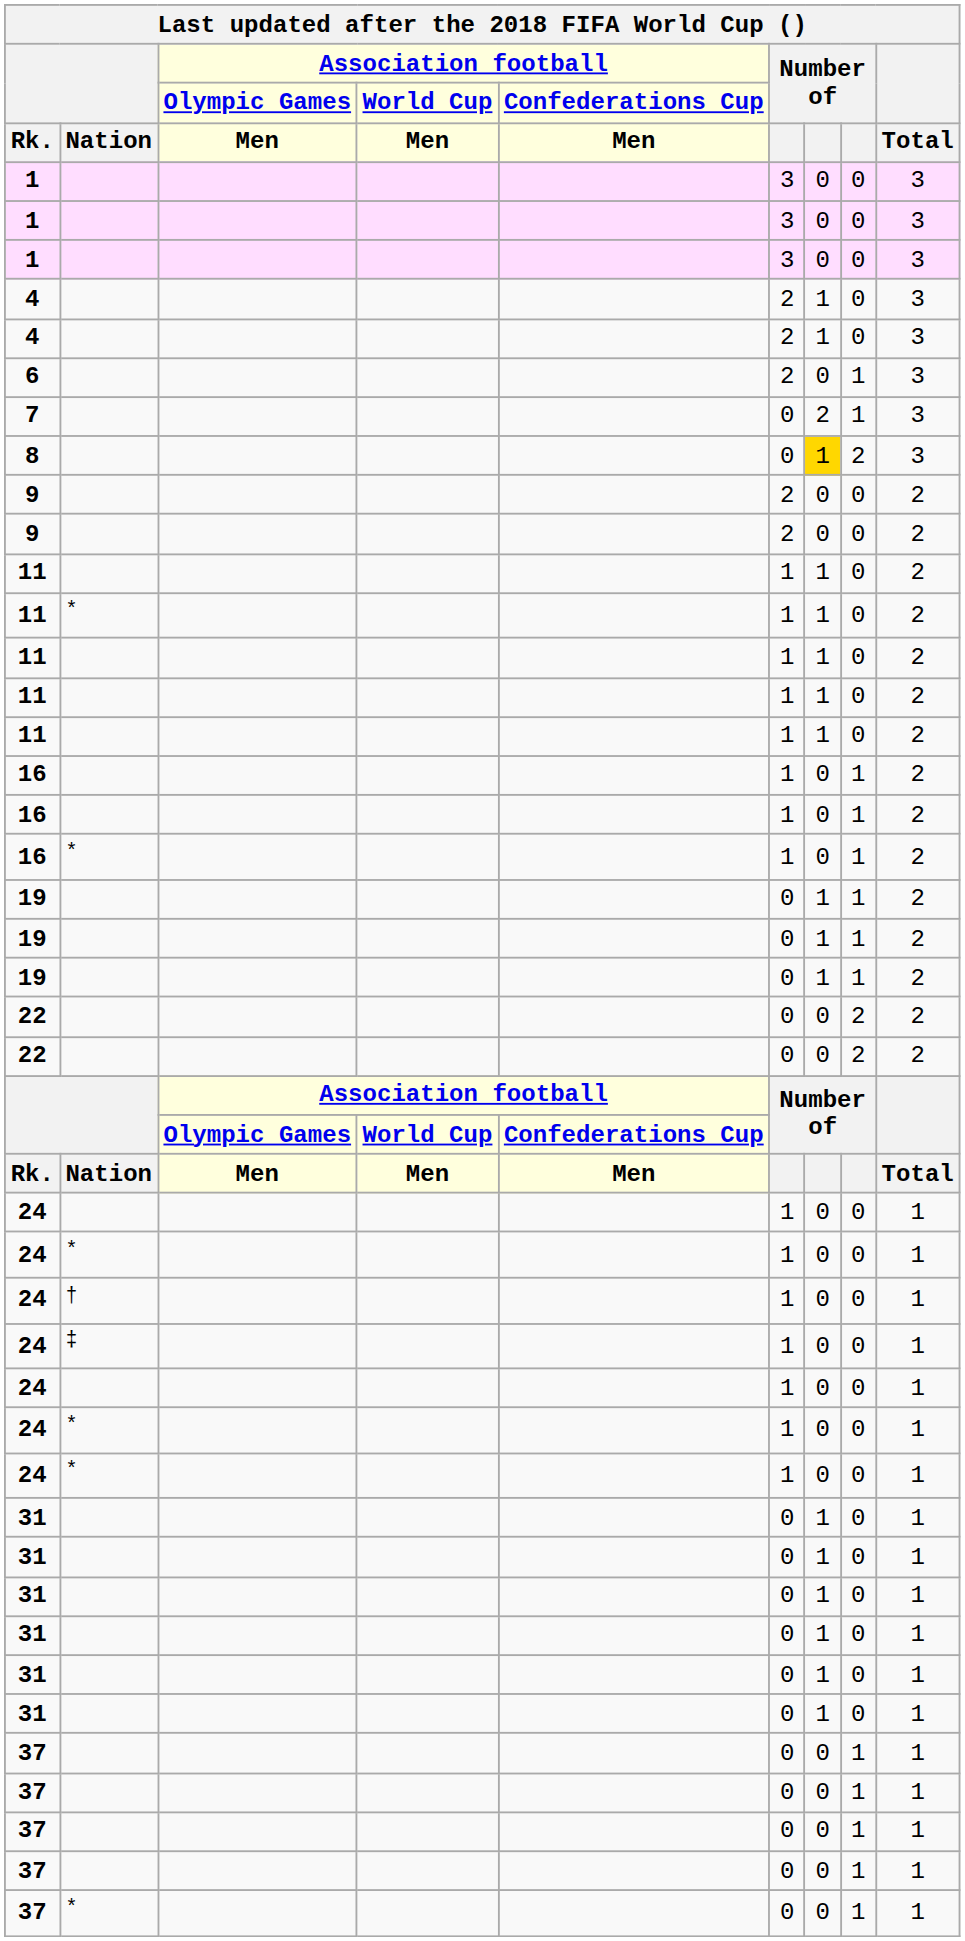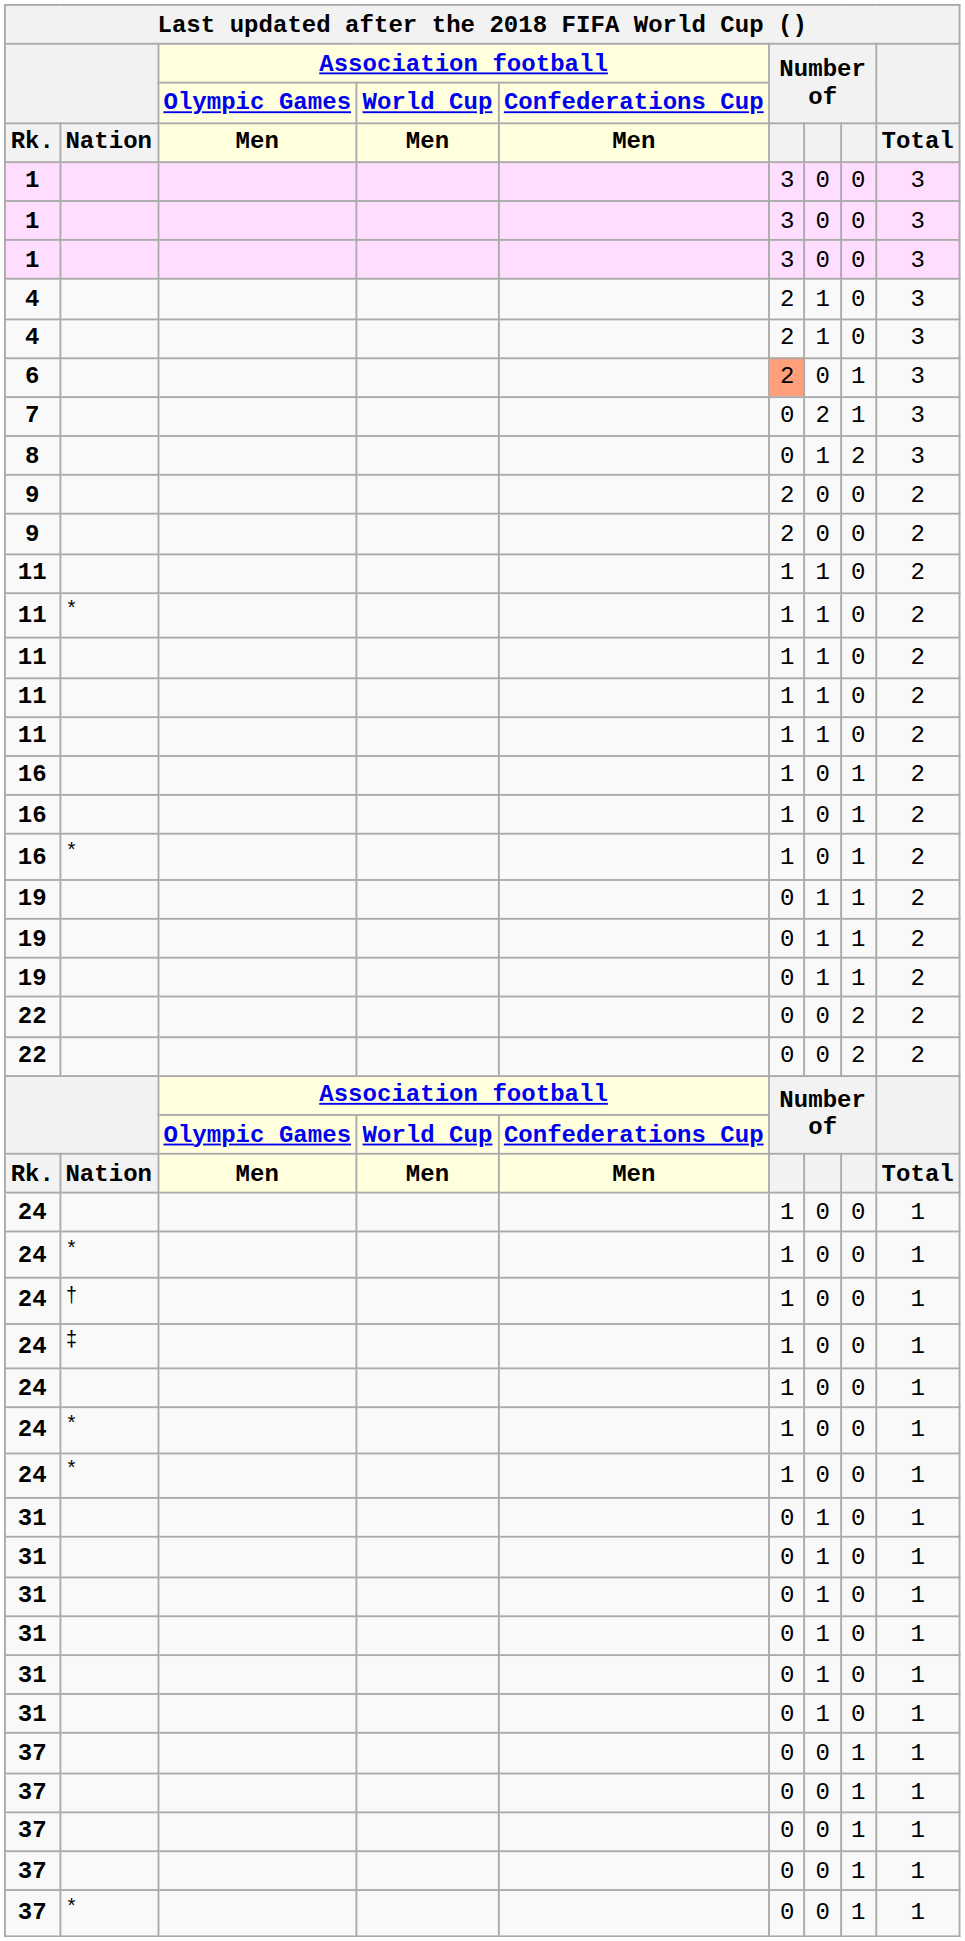(787, 377) no background -> (787, 377) lightsalmon background
(823, 456) gold background -> (823, 456) no background
